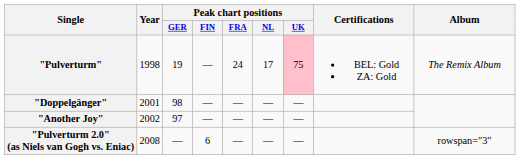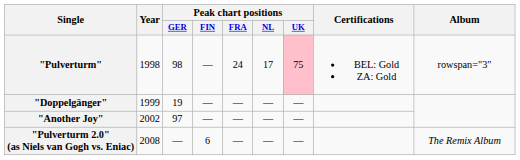(177, 64) 19 -> (177, 64) 98
(464, 64) The Remix Album -> (464, 64) rowspan="3"
(150, 102) 2001 -> (150, 102) 1999
(177, 102) 98 -> (177, 102) 19
(464, 141) rowspan="3" -> (464, 141) The Remix Album
